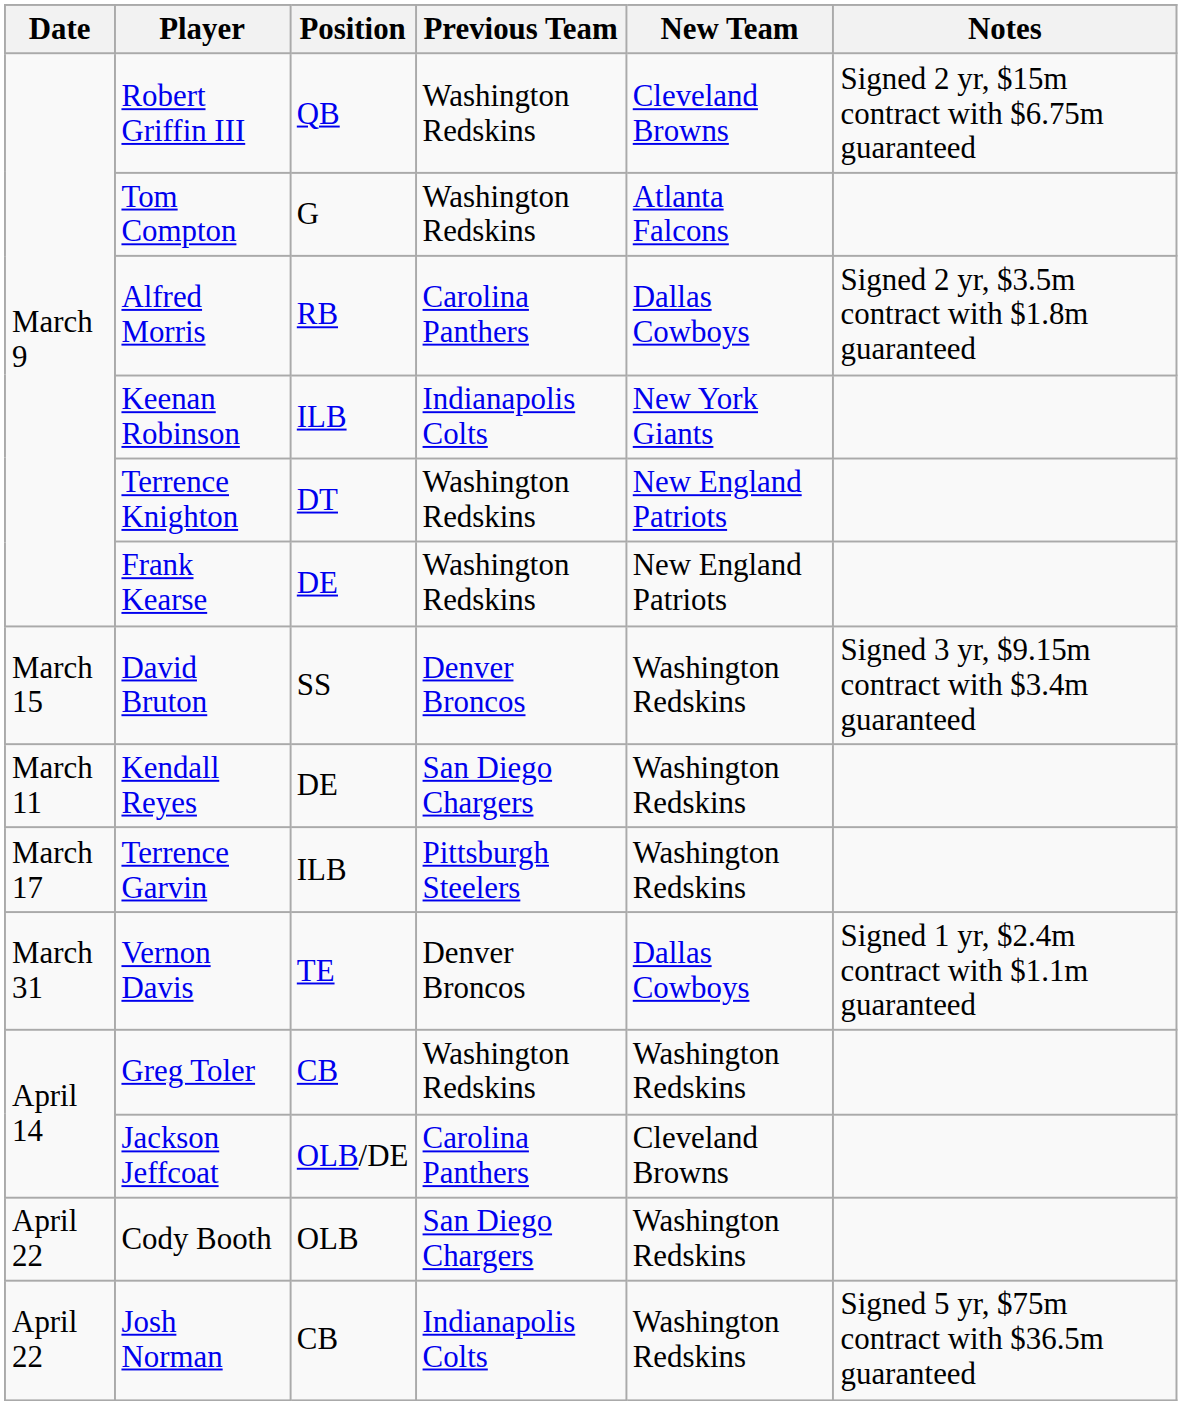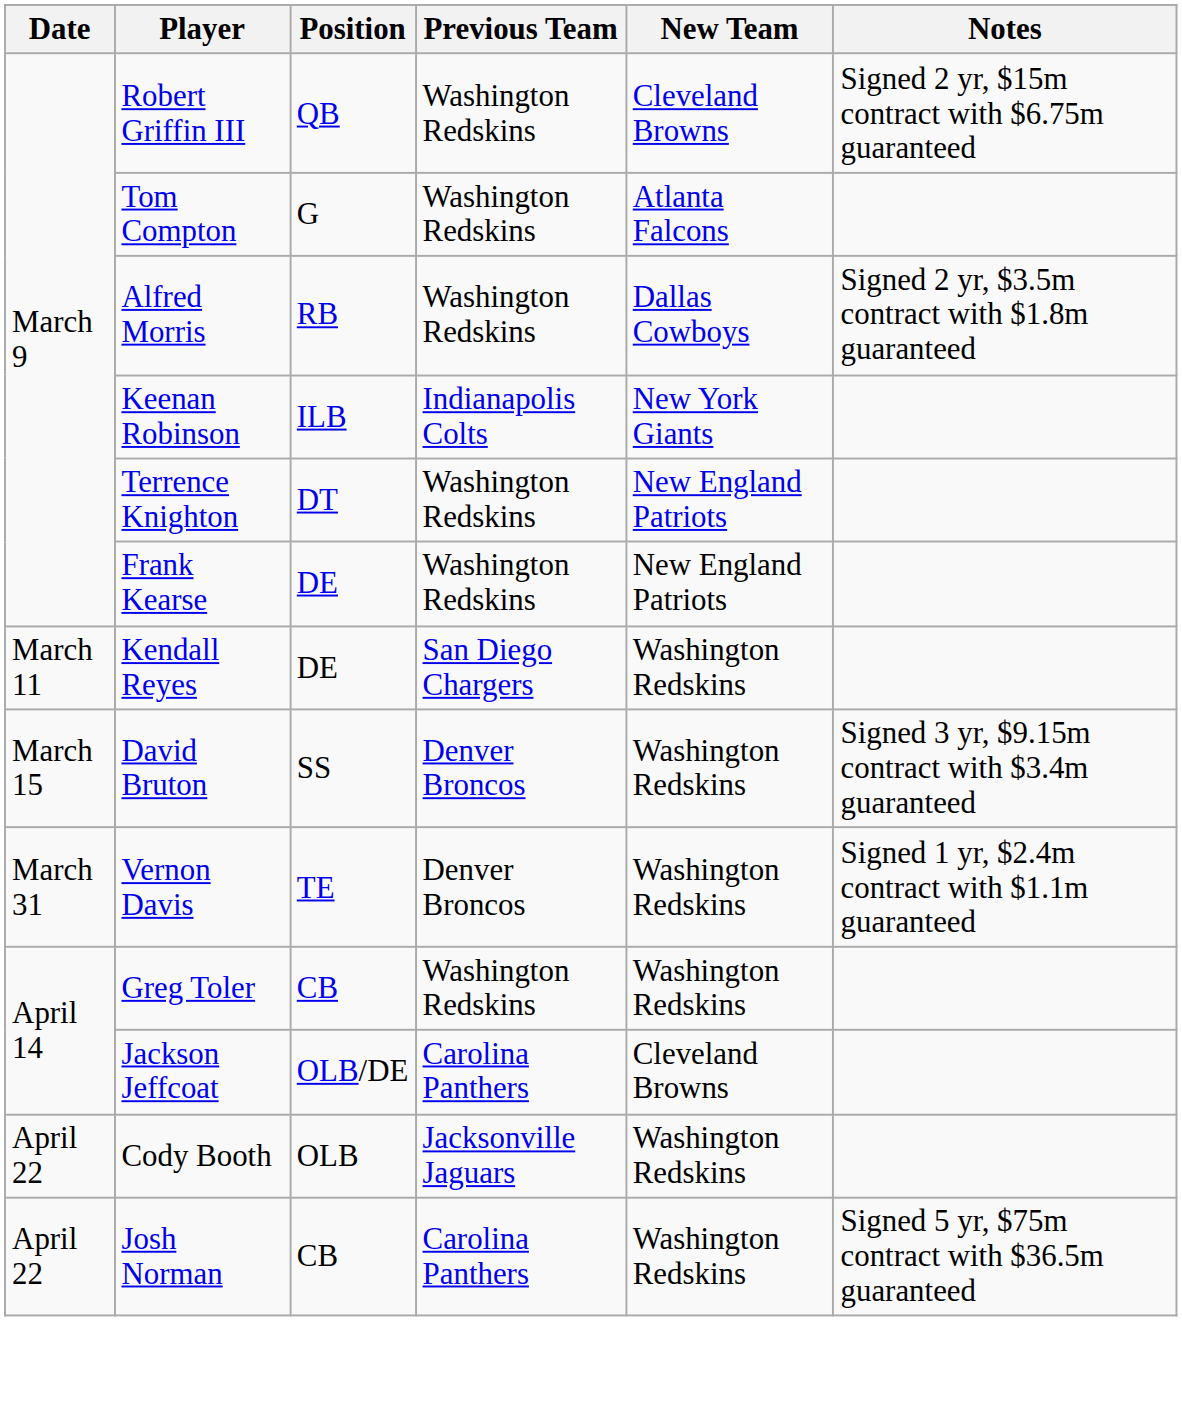(476, 314) Carolina Panthers -> (496, 314) Washington Redskins
rows swapped: (170, 785) <-> (164, 684)
- row: (175, 869)
(691, 970) Dallas Cowboys -> (706, 886) Washington Redskins
(487, 1238) San Diego Chargers -> (499, 1155) Jacksonville Jaguars
(499, 1339) Indianapolis Colts -> (476, 1256) Carolina Panthers
